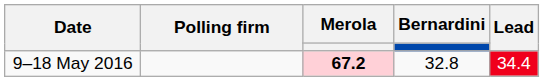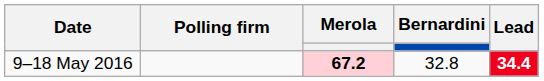(514, 63) normal -> (514, 63) bold
